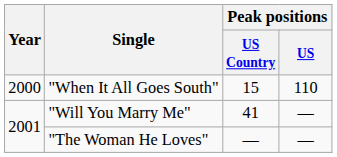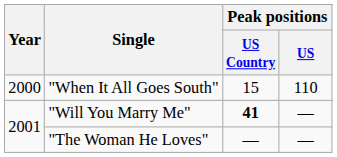(251, 113) normal -> (251, 113) bold
